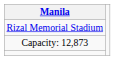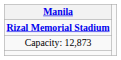(55, 27) normal -> (58, 27) bold
